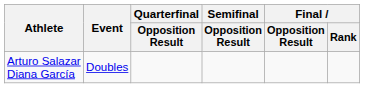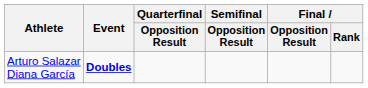(107, 68) normal -> (109, 68) bold
